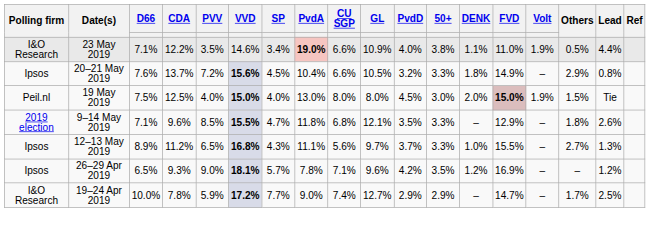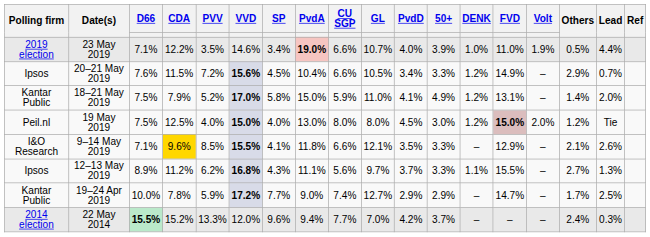(36, 50) I&O Research -> (36, 50) 2019 election
(377, 50) 10.9% -> (378, 50) 10.7%
(443, 50) 3.8% -> (444, 50) 3.9%
(476, 50) 1.1% -> (477, 50) 1.0%
(179, 74) 13.7% -> (179, 74) 11.5%
(410, 74) 3.2% -> (411, 74) 3.4%
(476, 74) 1.8% -> (477, 74) 1.2%
(610, 74) 0.8% -> (611, 74) 0.7%
+ row: (99, 98)
(476, 98) 2.0% -> (477, 123) 1.2%
(542, 98) 1.9% -> (543, 123) 2.0%
(577, 98) 1.5% -> (578, 123) 1.2%
(36, 123) 2019 election -> (36, 147) I&O Research
(179, 123) no background -> (179, 147) gold background
(278, 123) 4.7% -> (279, 147) 4.1%
(344, 123) 6.8% -> (345, 147) 6.6%
(577, 123) 1.8% -> (578, 147) 2.1%
(212, 147) 6.5% -> (213, 171) 6.2%
(476, 147) 1.0% -> (477, 171) 1.1%
- row: (99, 171)
(36, 196) I&O Research -> (36, 196) Kantar Public
+ row: (99, 220)
